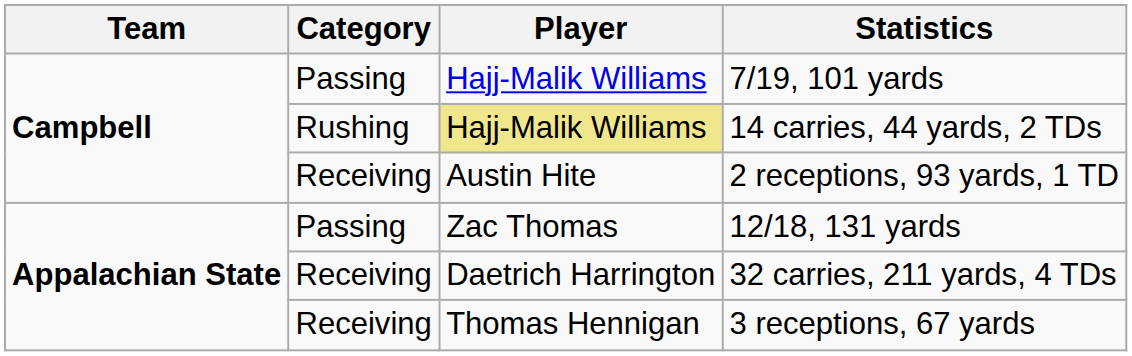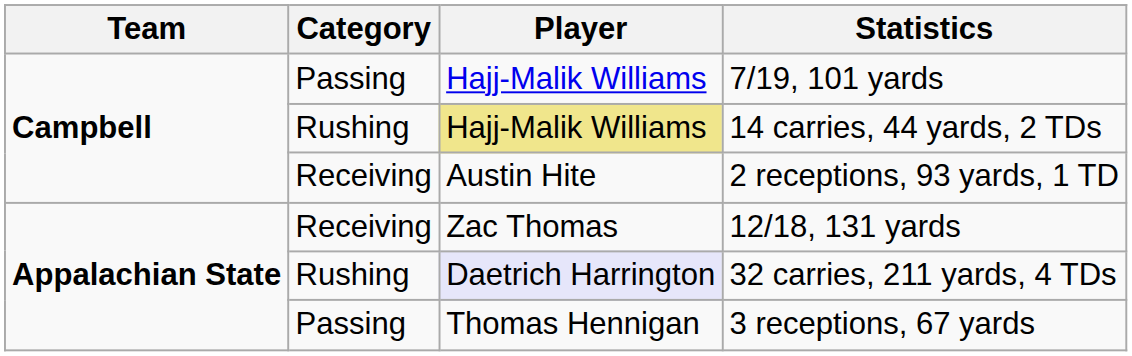(351, 226) Passing -> (364, 226) Receiving
(364, 275) Receiving -> (352, 275) Rushing
(581, 275) no background -> (581, 275) lavender background
(364, 324) Receiving -> (351, 324) Passing
